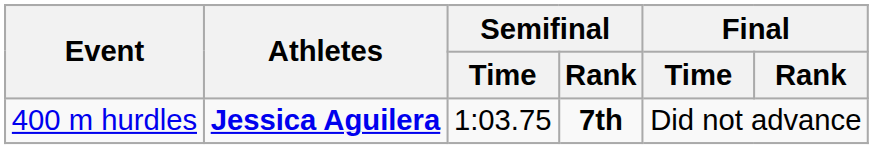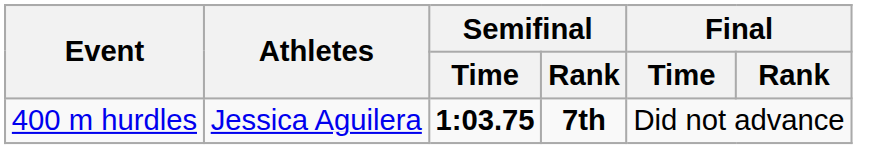(325, 121) bold -> (316, 121) normal
(503, 121) normal -> (485, 121) bold
